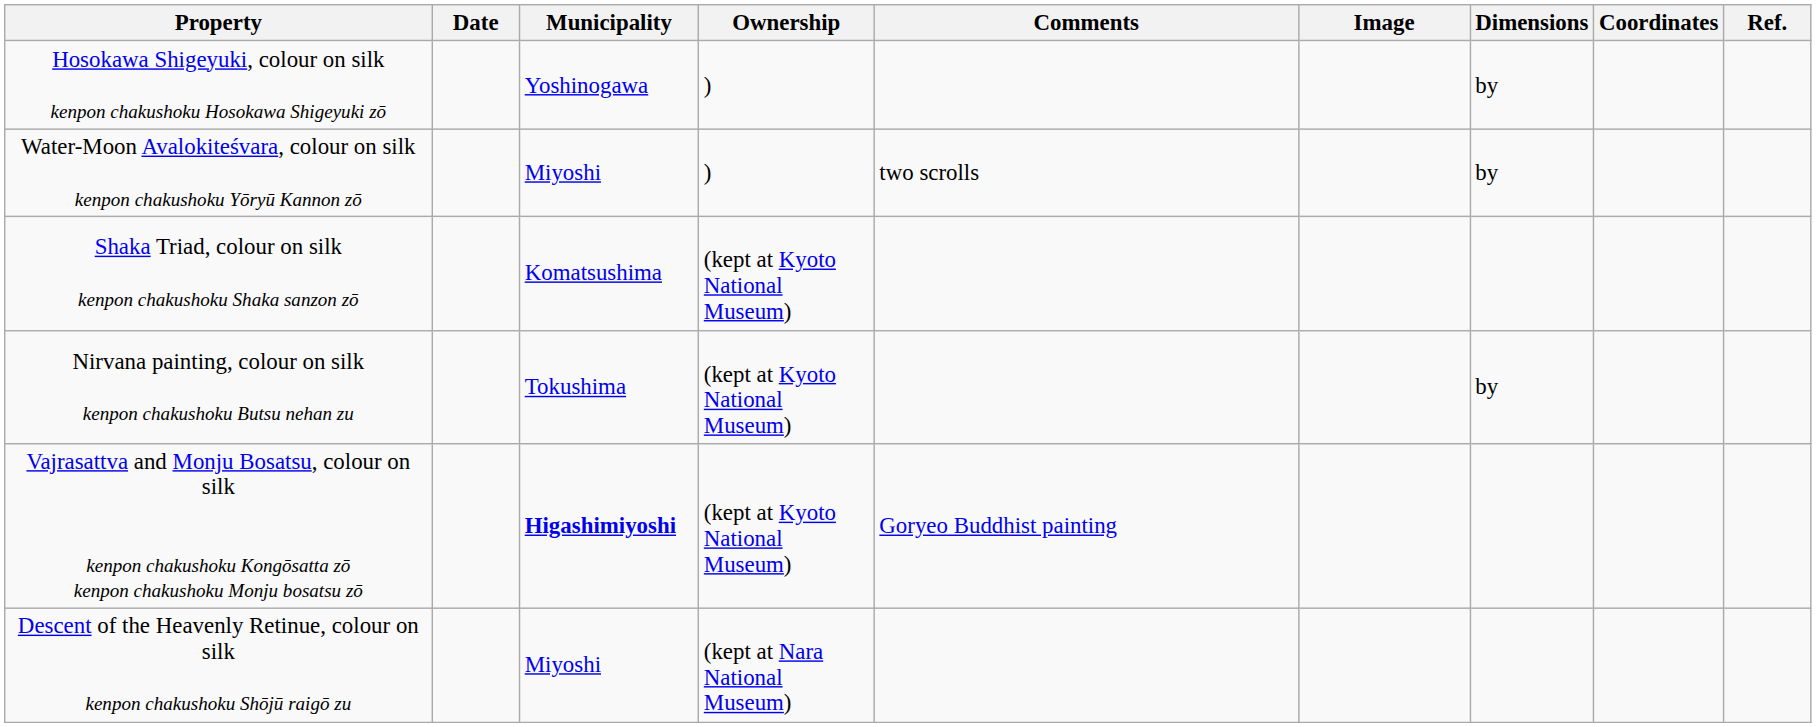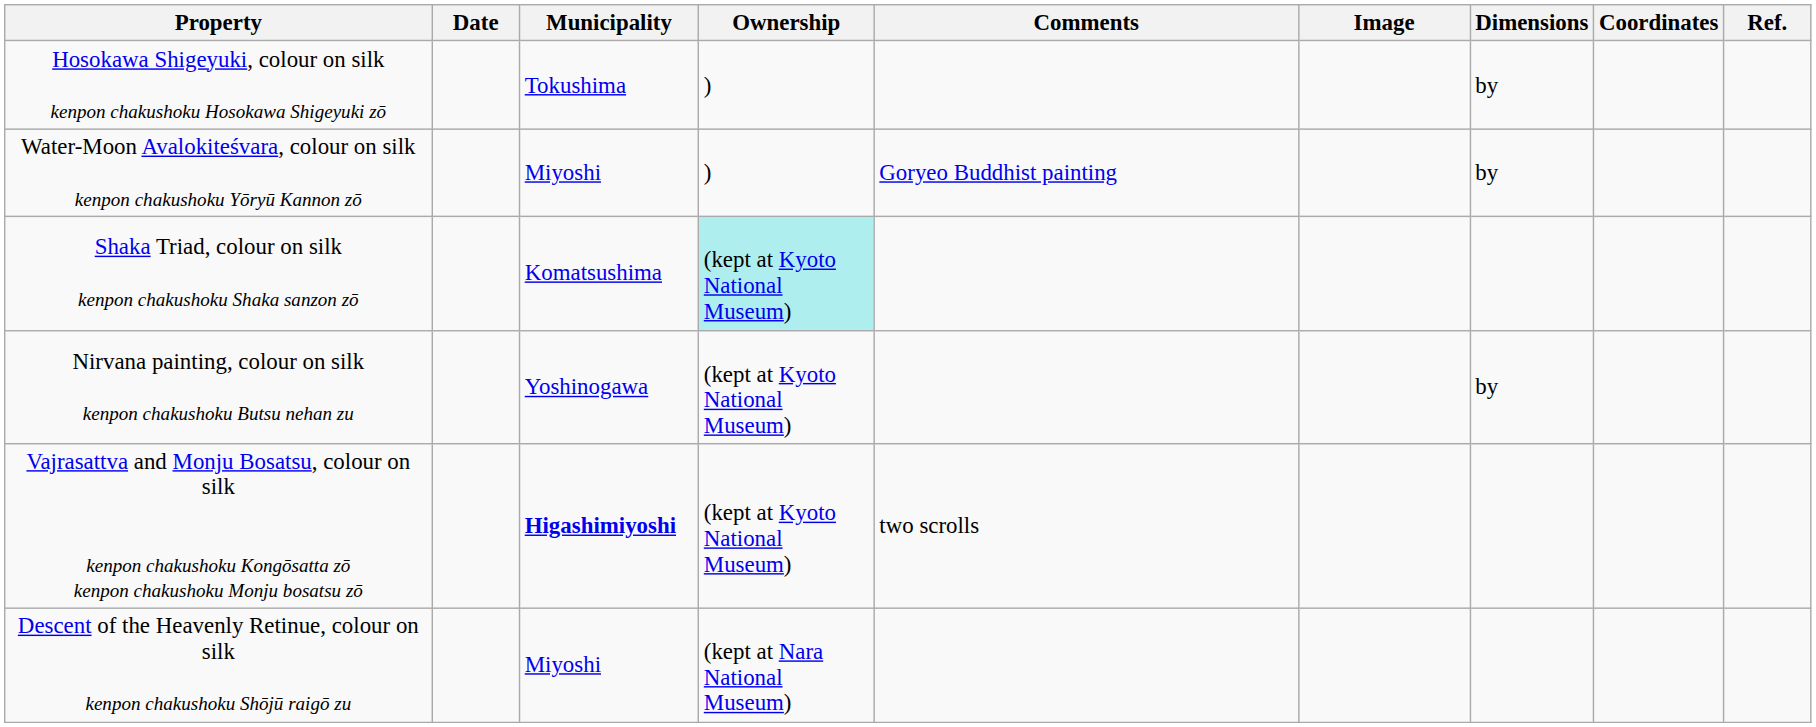(586, 84) Yoshinogawa -> (575, 84) Tokushima
(929, 172) two scrolls -> (998, 172) Goryeo Buddhist painting
(770, 285) no background -> (770, 285) paleturquoise background
(575, 386) Tokushima -> (586, 386) Yoshinogawa
(998, 525) Goryeo Buddhist painting -> (929, 525) two scrolls
